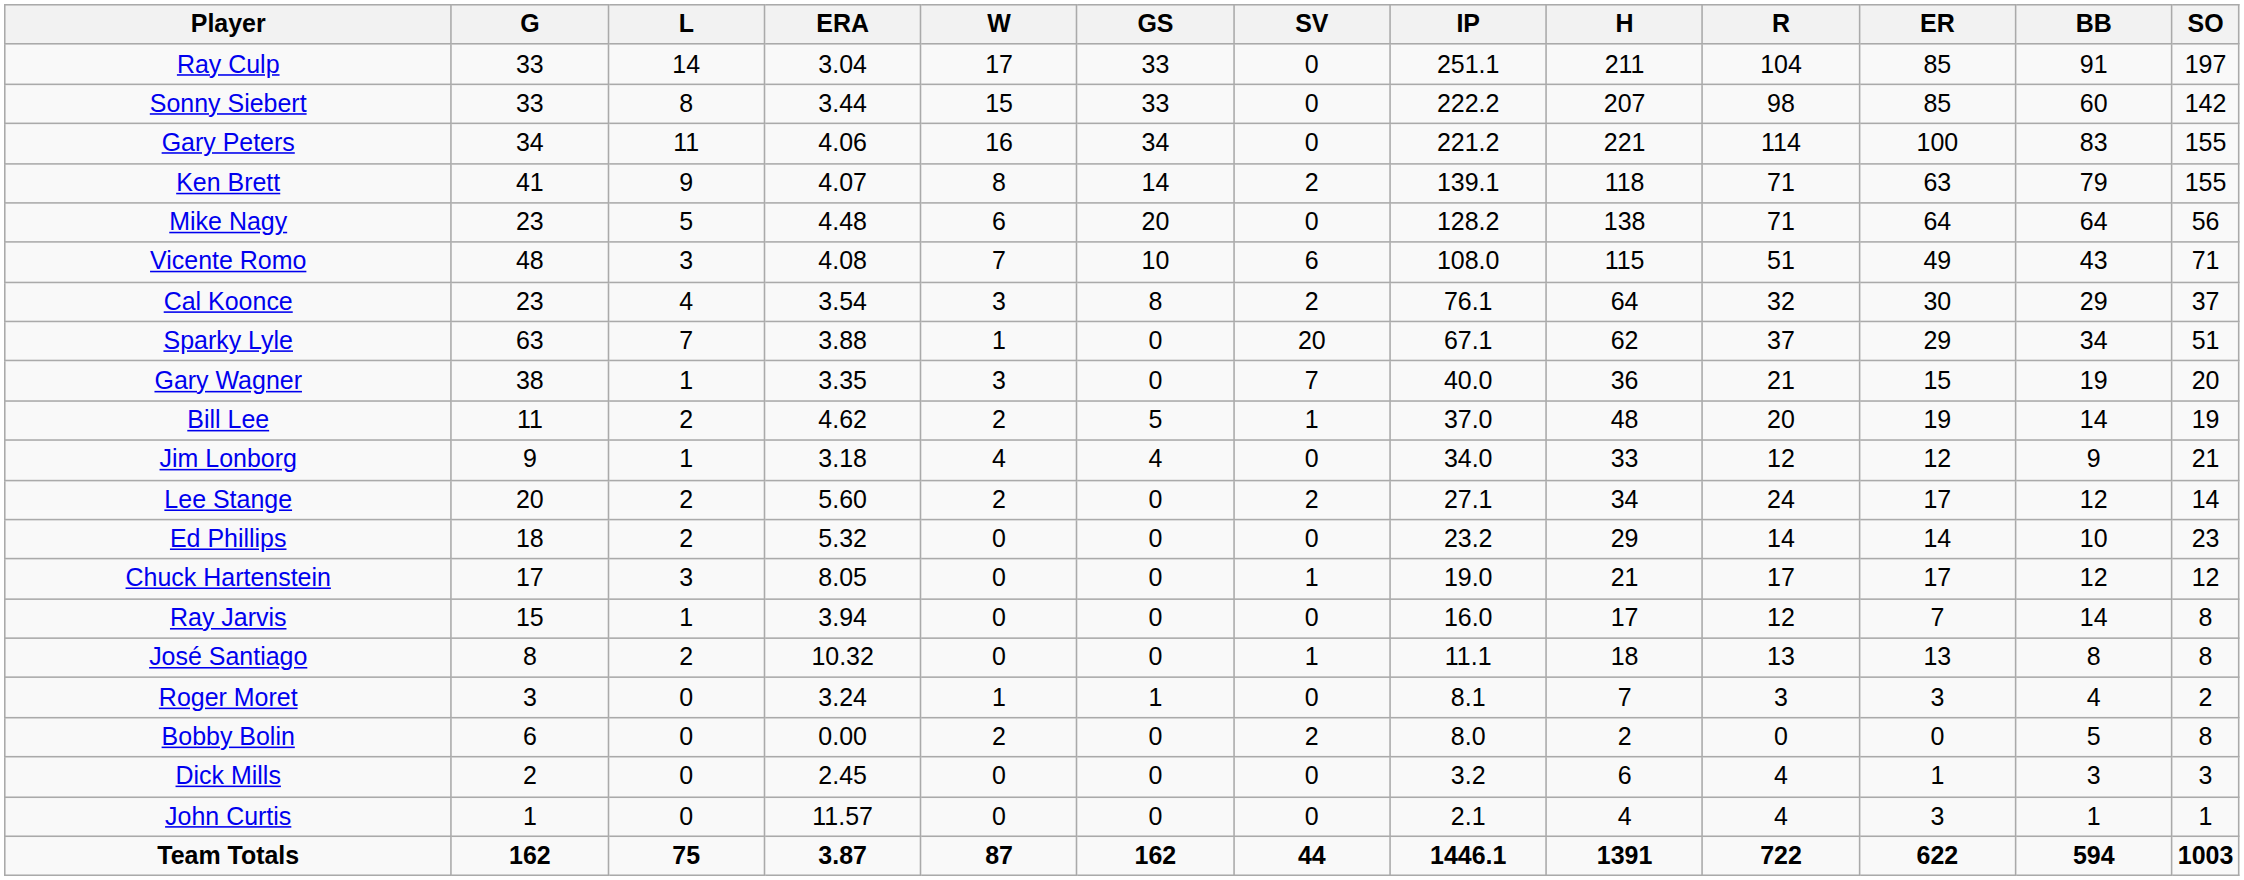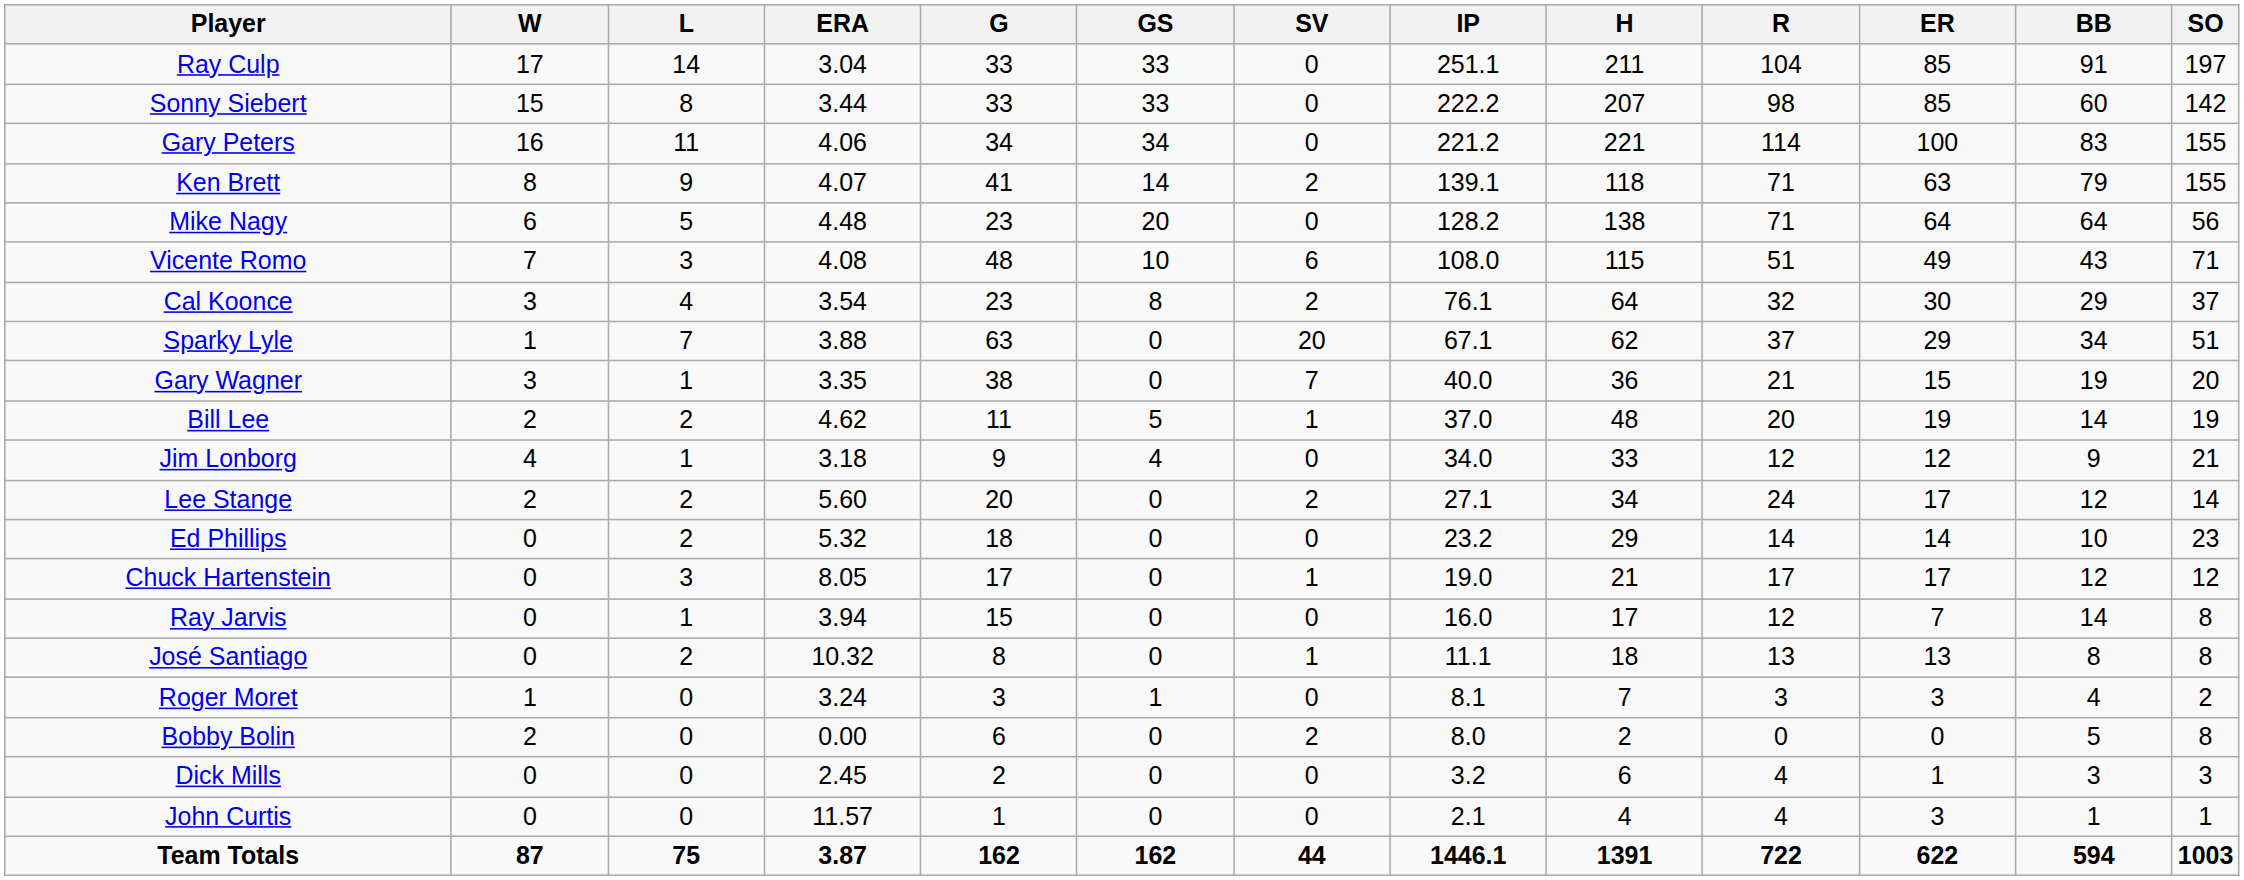columns swapped: (999, 24) <-> (530, 24)
